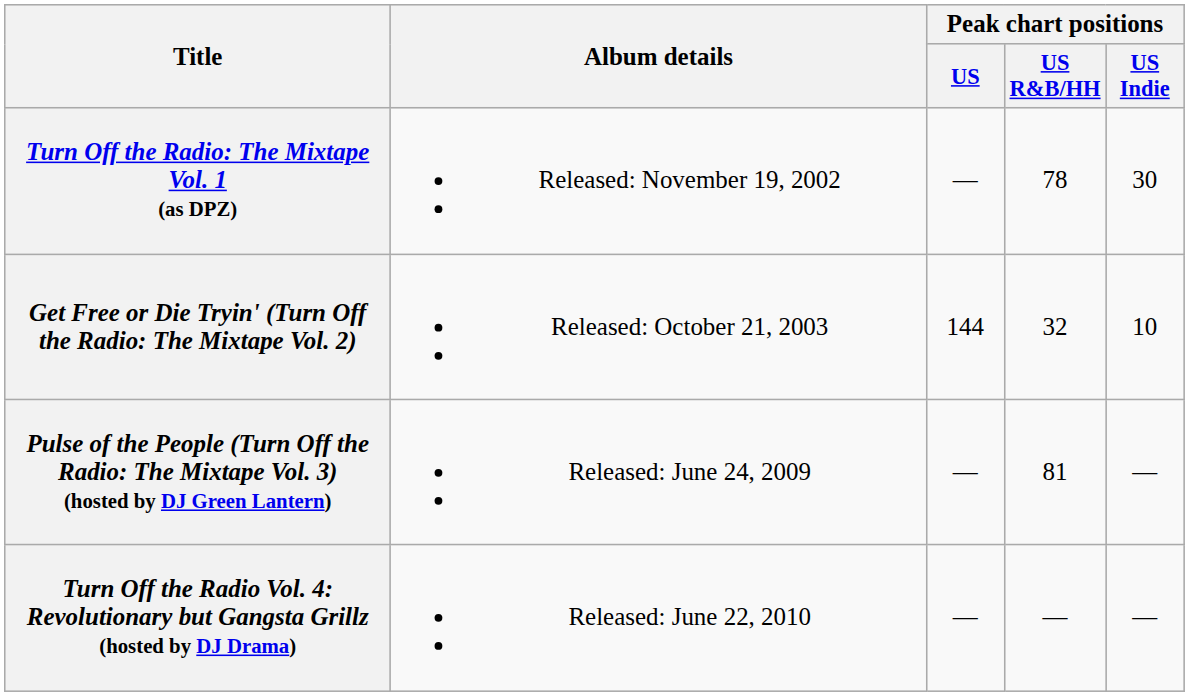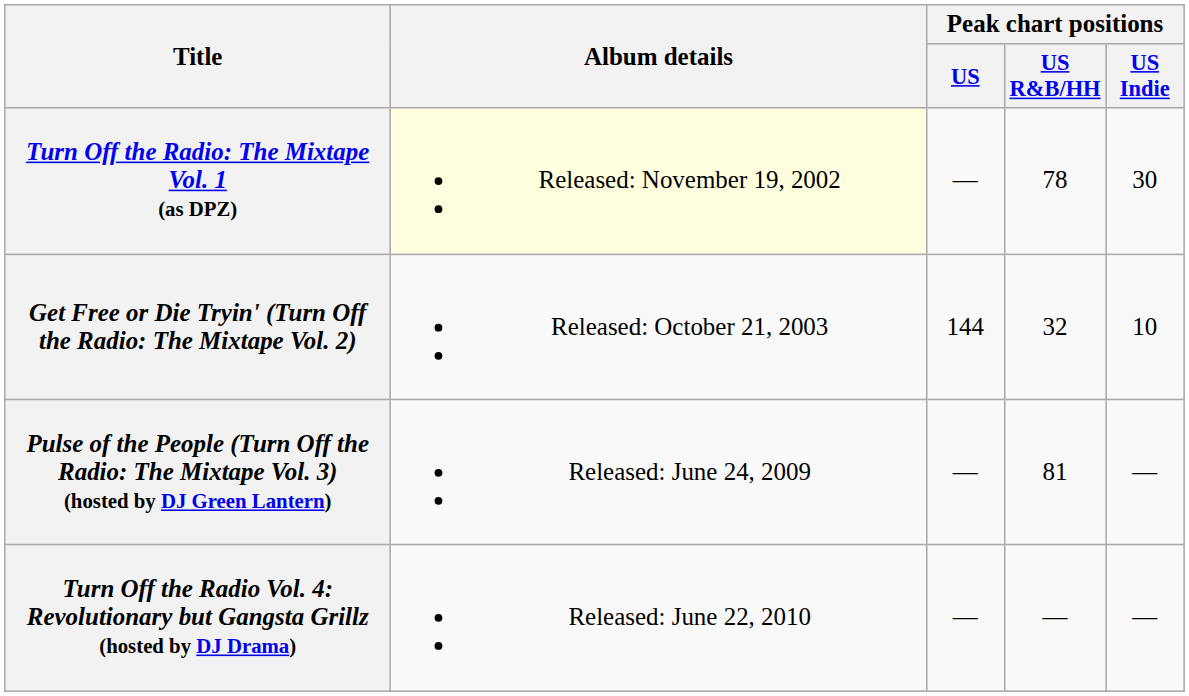(659, 195) no background -> (659, 195) lightyellow background
